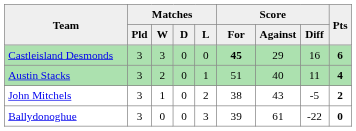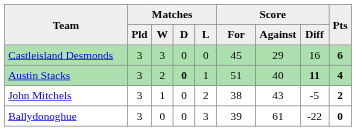(236, 55) bold -> (236, 55) normal
(184, 75) normal -> (184, 75) bold
(315, 75) normal -> (315, 75) bold
